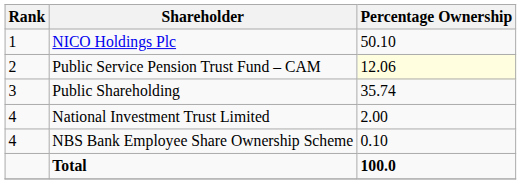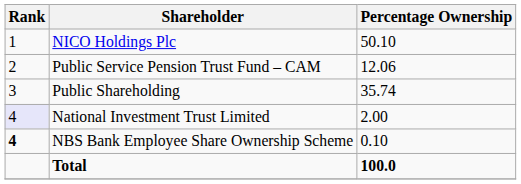(378, 66) lightyellow background -> (378, 66) no background
(12, 116) no background -> (12, 116) lavender background
(12, 141) normal -> (12, 141) bold
